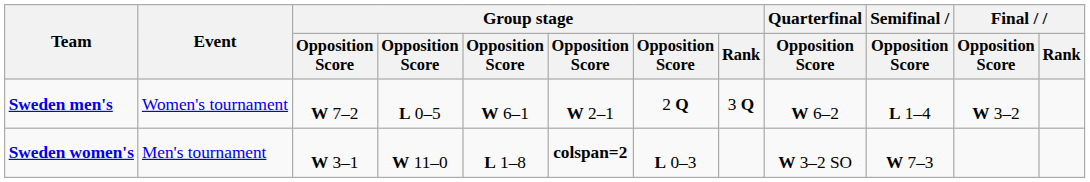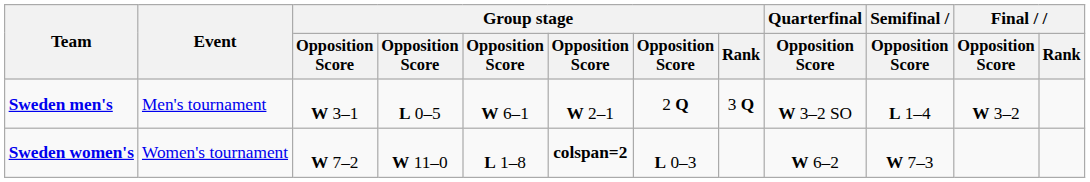(215, 104) Women's tournament -> (204, 104) Men's tournament
(335, 114) W 7–2 -> (335, 114) W 3–1
(815, 114) W 6–2 -> (815, 114) W 3–2 SO
(204, 152) Men's tournament -> (215, 152) Women's tournament
(335, 163) W 3–1 -> (335, 163) W 7–2
(815, 163) W 3–2 SO -> (815, 163) W 6–2
